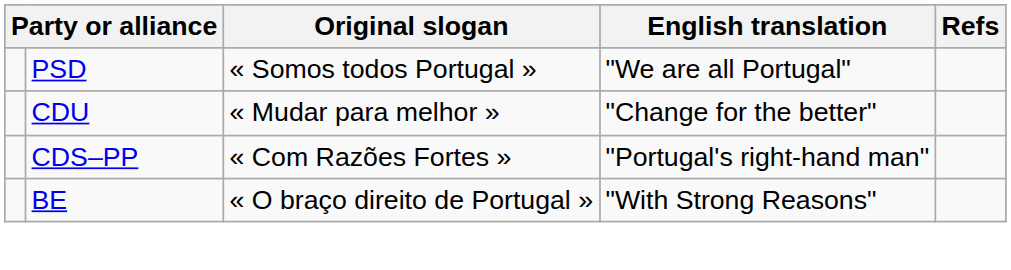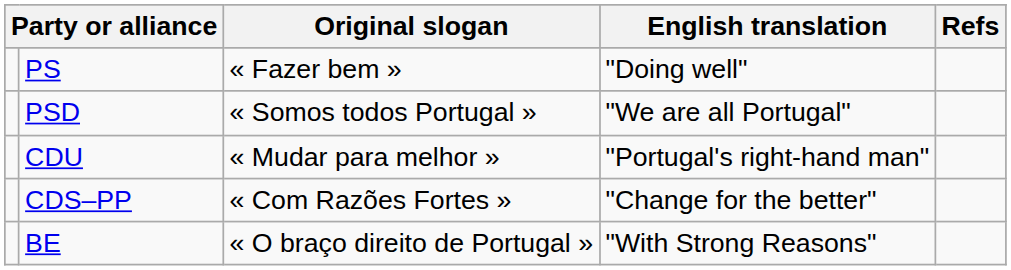+ row: (43, 68)
(741, 112) "Change for the better" -> (767, 155) "Portugal's right-hand man"
(767, 155) "Portugal's right-hand man" -> (741, 198) "Change for the better"
